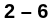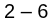(26, 11) bold -> (26, 11) normal
